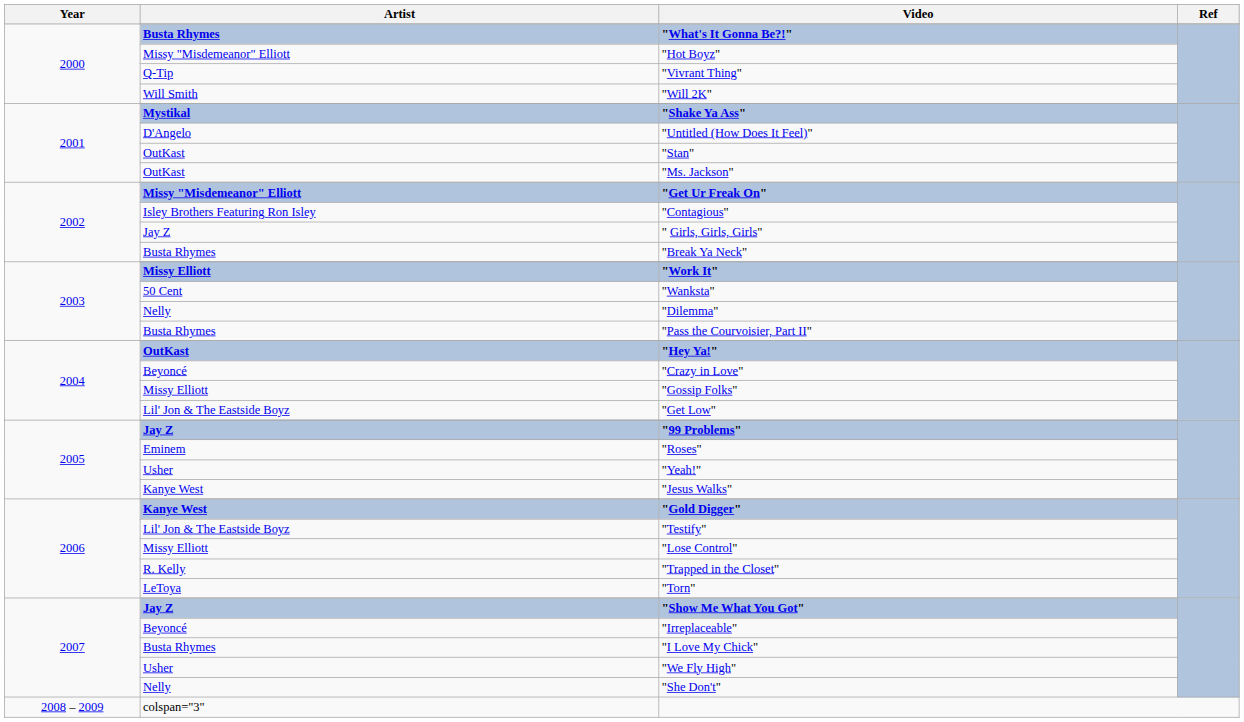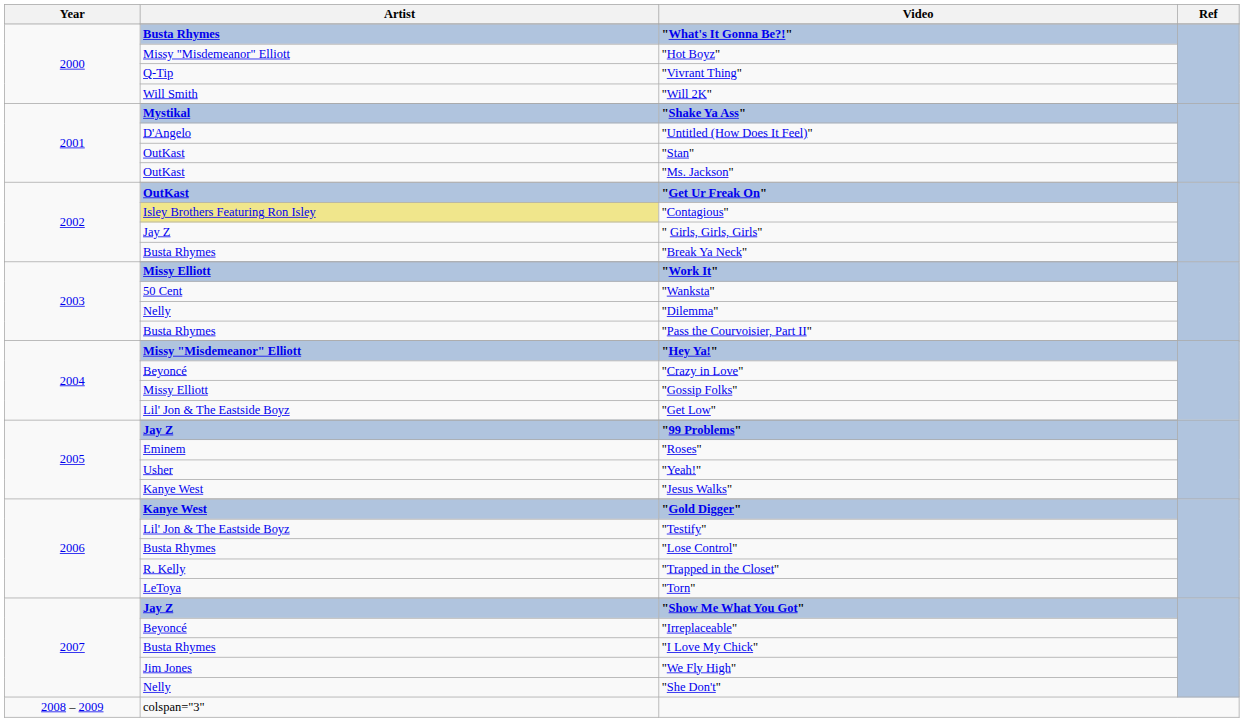(222, 192) Missy "Misdemeanor" Elliott -> (166, 192) OutKast
(229, 212) no background -> (229, 212) khaki background
(166, 350) OutKast -> (222, 350) Missy "Misdemeanor" Elliott
(176, 548) Missy Elliott -> (179, 548) Busta Rhymes
(158, 667) Usher -> (168, 667) Jim Jones
